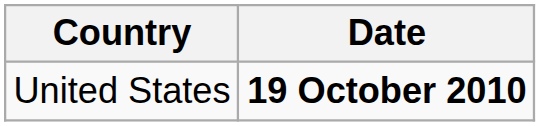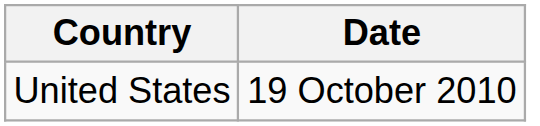(387, 90) bold -> (382, 90) normal
